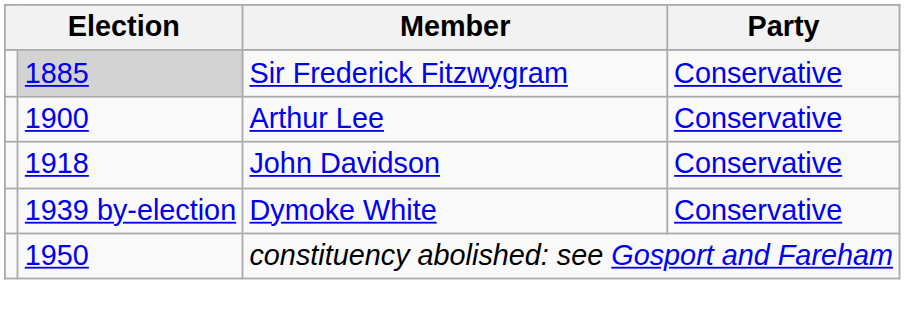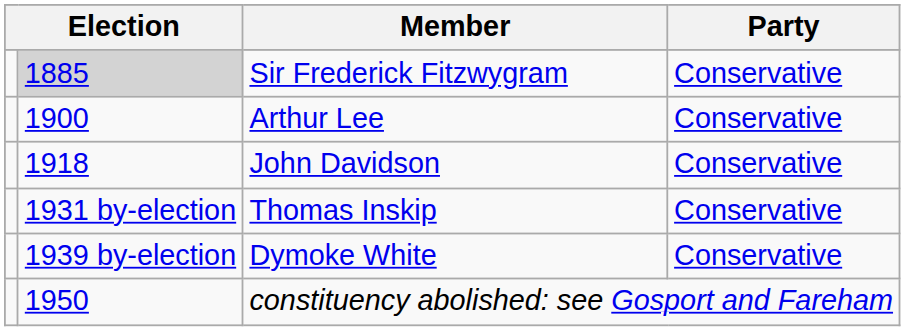+ row: (343, 210)
